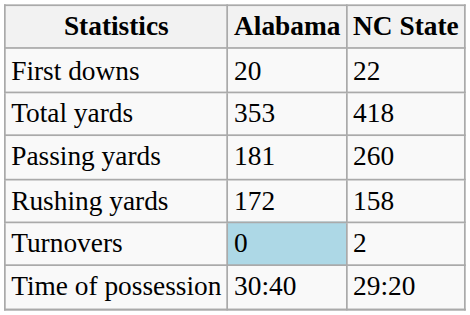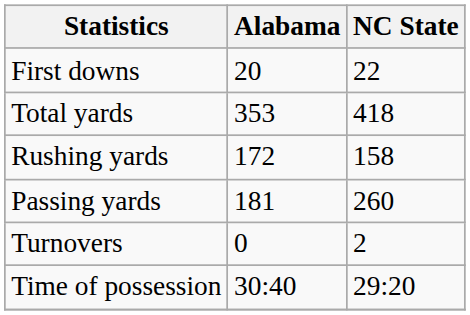rows swapped: (90, 200) <-> (86, 156)
(241, 243) lightblue background -> (241, 243) no background
